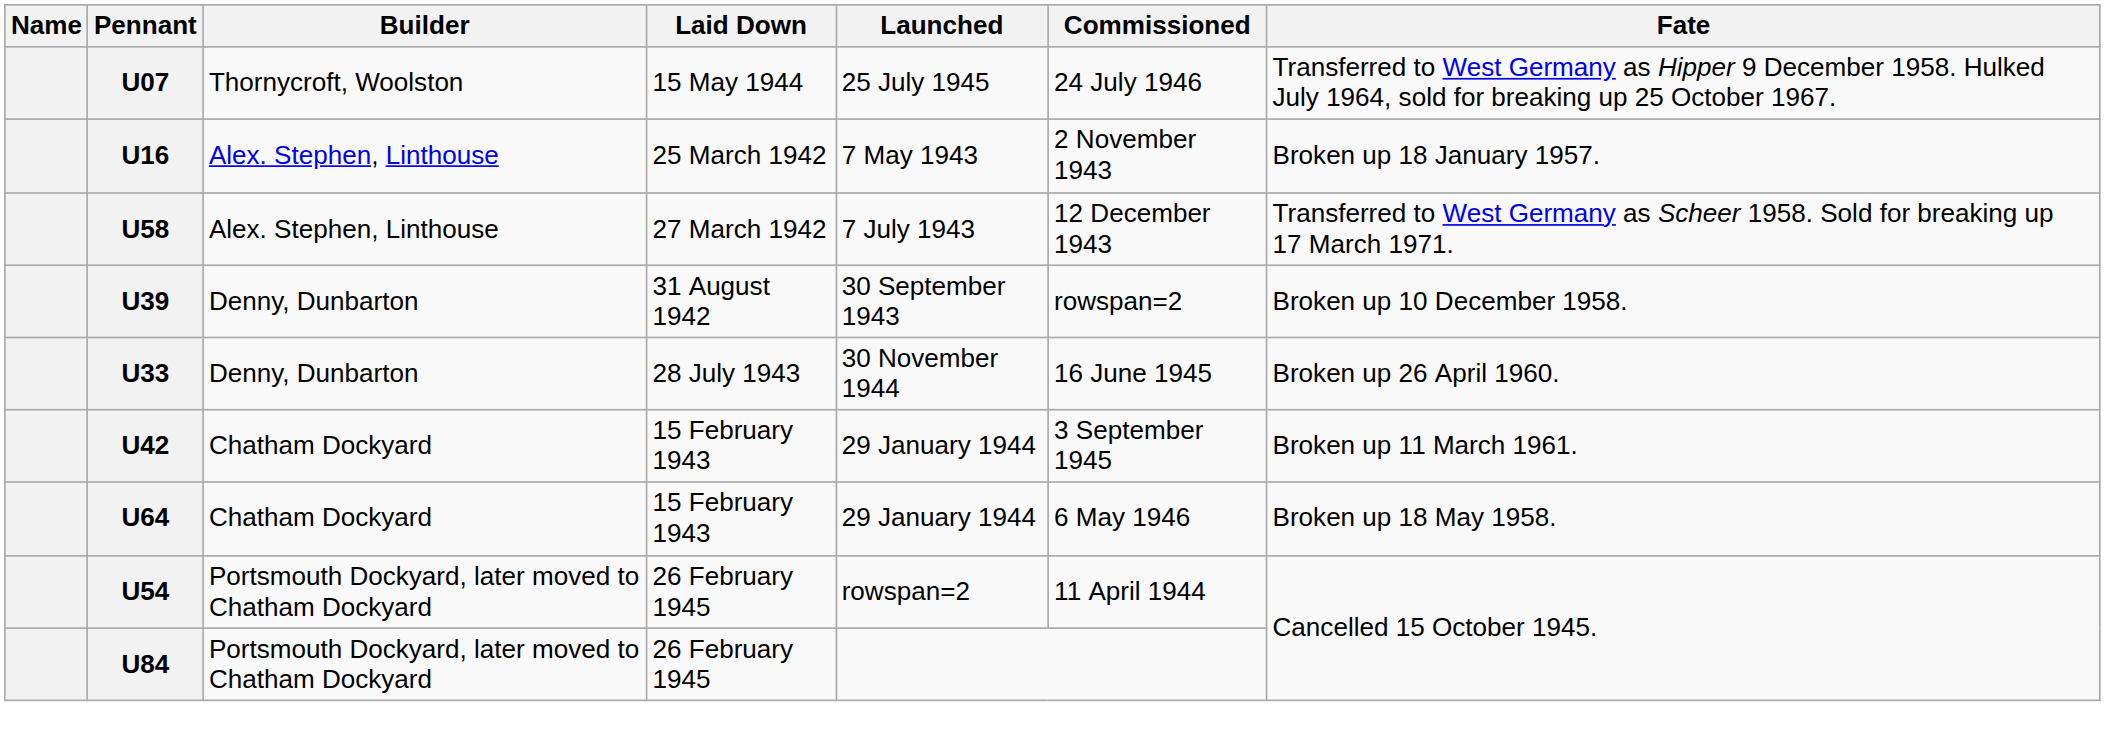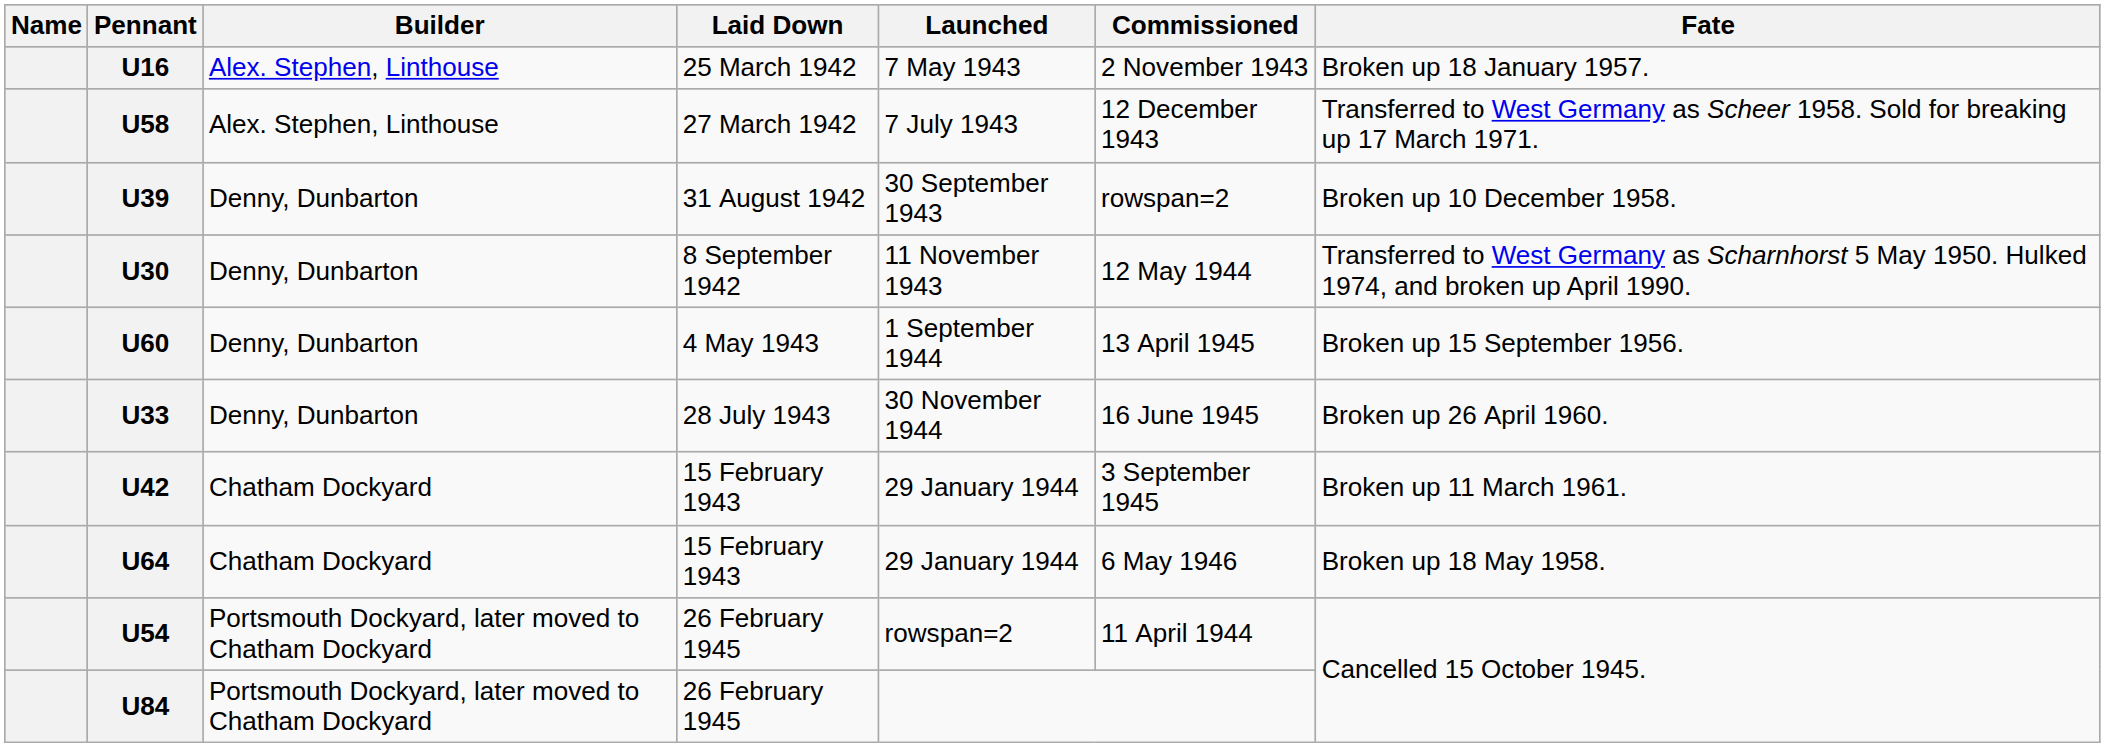- row: (145, 82)
+ row: (145, 270)
+ row: (145, 342)
